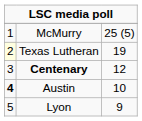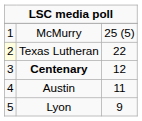(119, 51) 19 -> (119, 51) 22
(10, 88) bold -> (10, 88) normal
(119, 88) 10 -> (119, 88) 11
